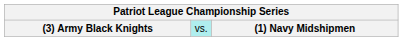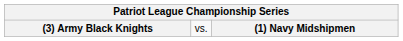(201, 28) paleturquoise background -> (201, 28) no background
